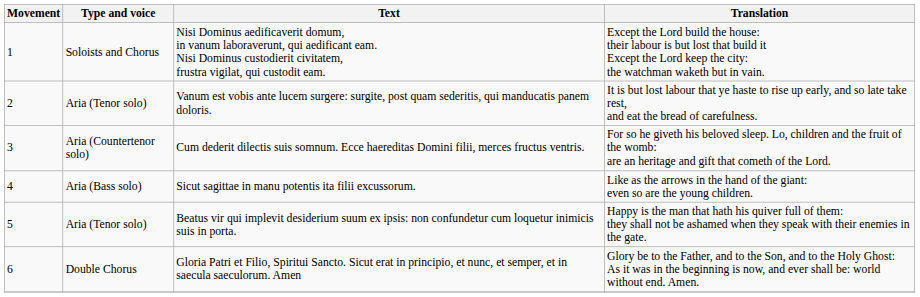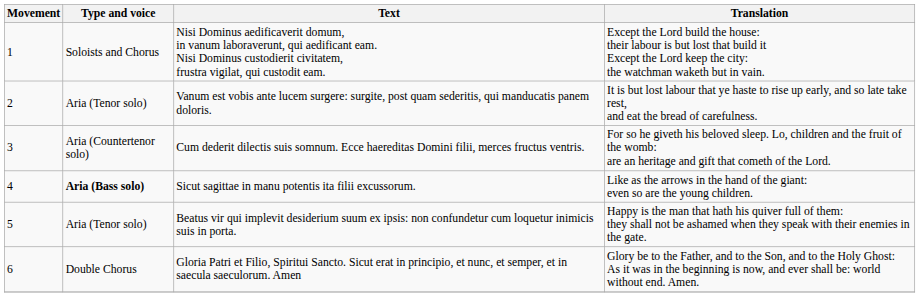(104, 186) normal -> (105, 186) bold
